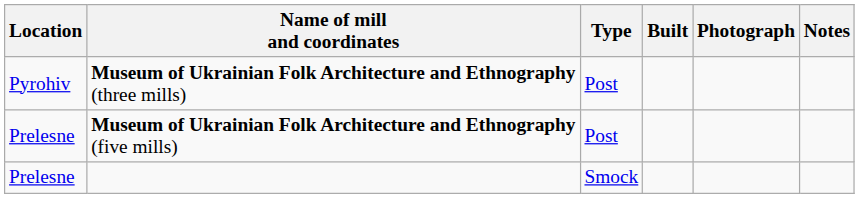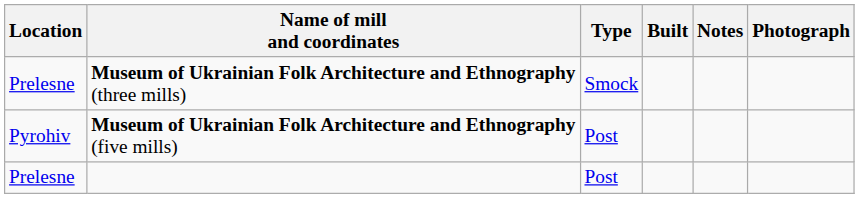columns swapped: (827, 30) <-> (746, 30)
(40, 83) Pyrohiv -> (42, 83) Prelesne
(601, 83) Post -> (611, 83) Smock
(42, 135) Prelesne -> (40, 135) Pyrohiv
(611, 177) Smock -> (601, 177) Post
